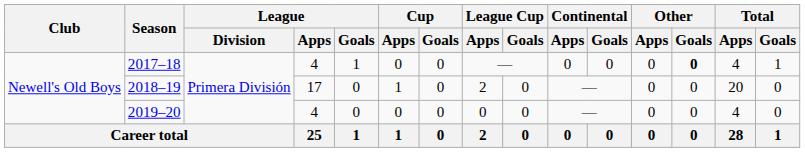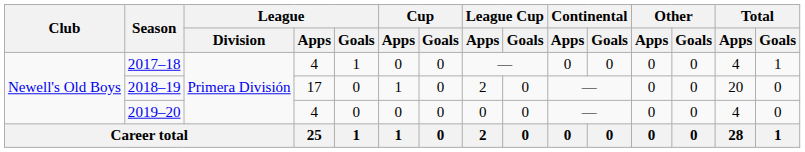(694, 64) bold -> (694, 64) normal
